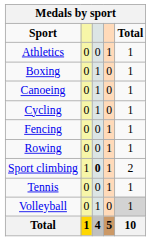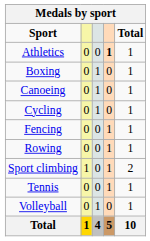(109, 52) normal -> (109, 52) bold
(98, 168) bold -> (98, 168) normal
(130, 206) lightgrey background -> (130, 206) no background
